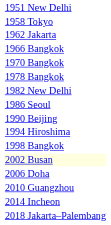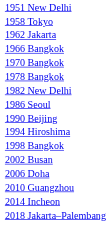(29, 160) lightyellow background -> (29, 160) no background
